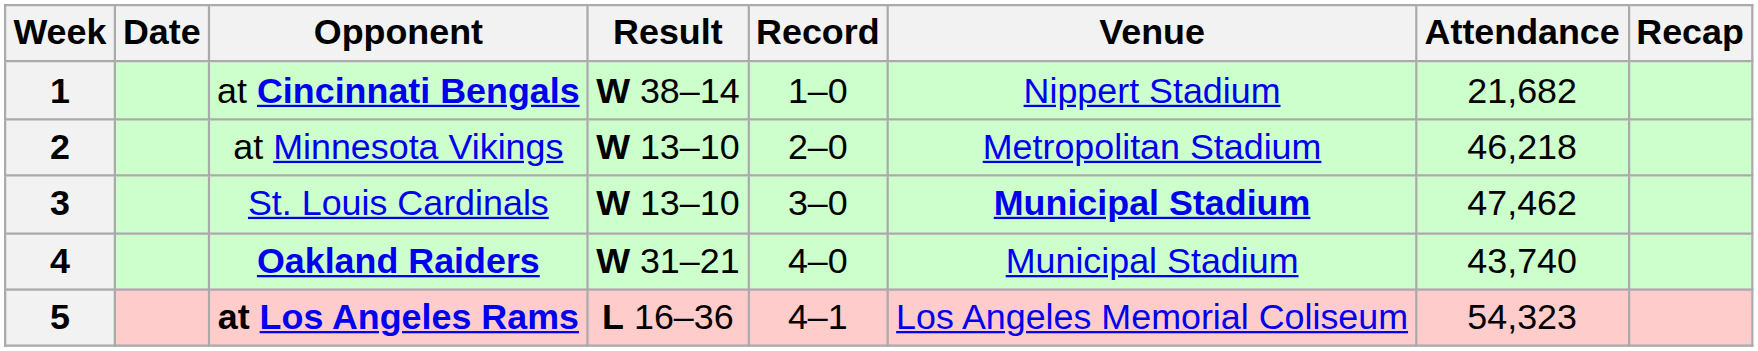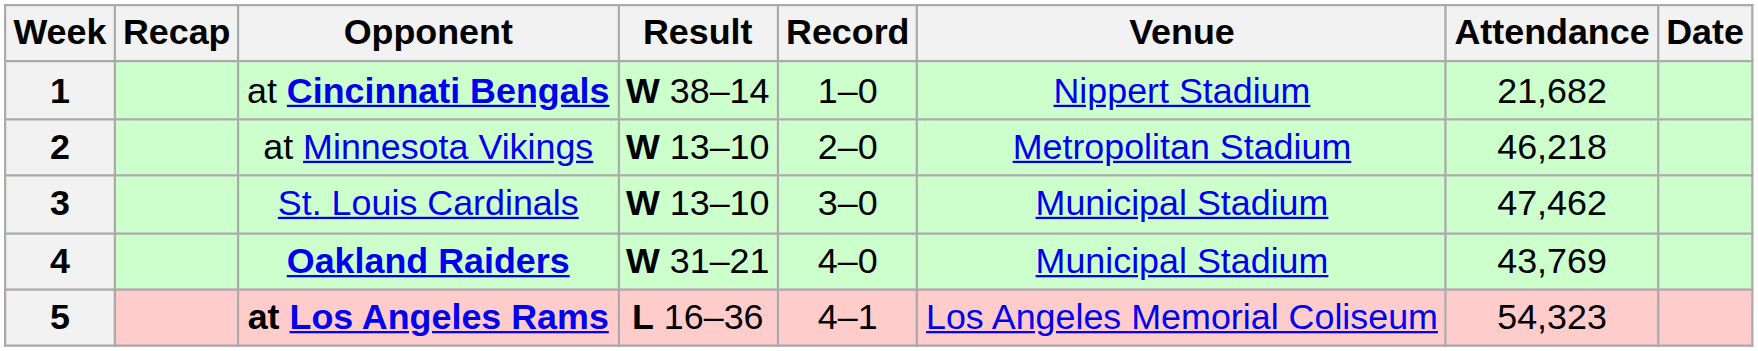columns swapped: (162, 32) <-> (1690, 32)
(1152, 203) bold -> (1182, 203) normal
(1522, 260) 43,740 -> (1552, 260) 43,769
